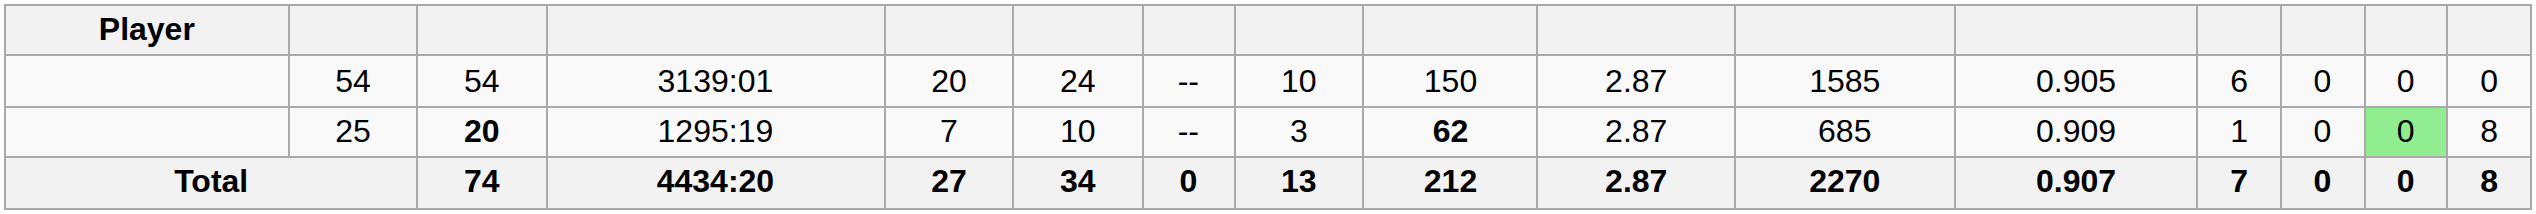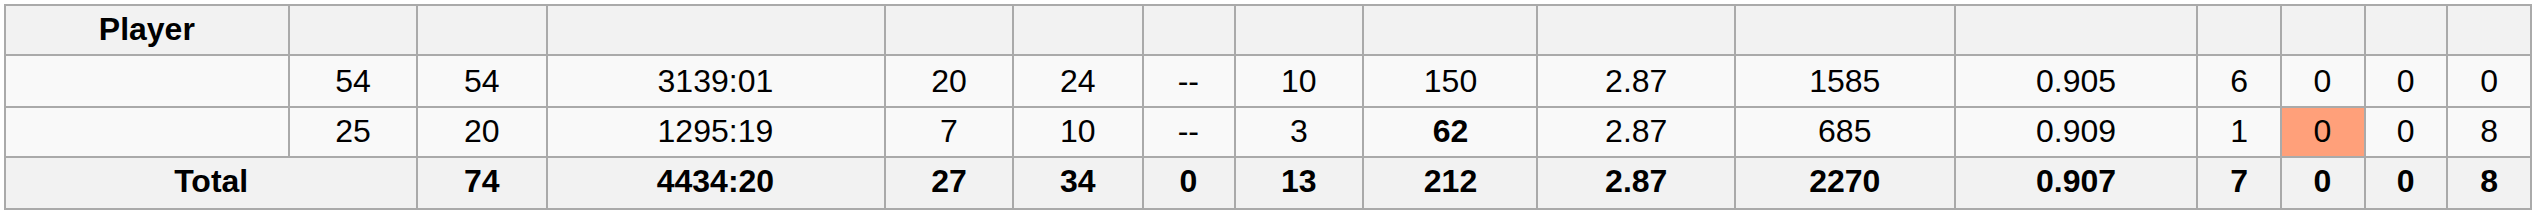(482, 131) bold -> (482, 131) normal
(2322, 131) no background -> (2322, 131) lightsalmon background
(2406, 131) lightgreen background -> (2406, 131) no background
